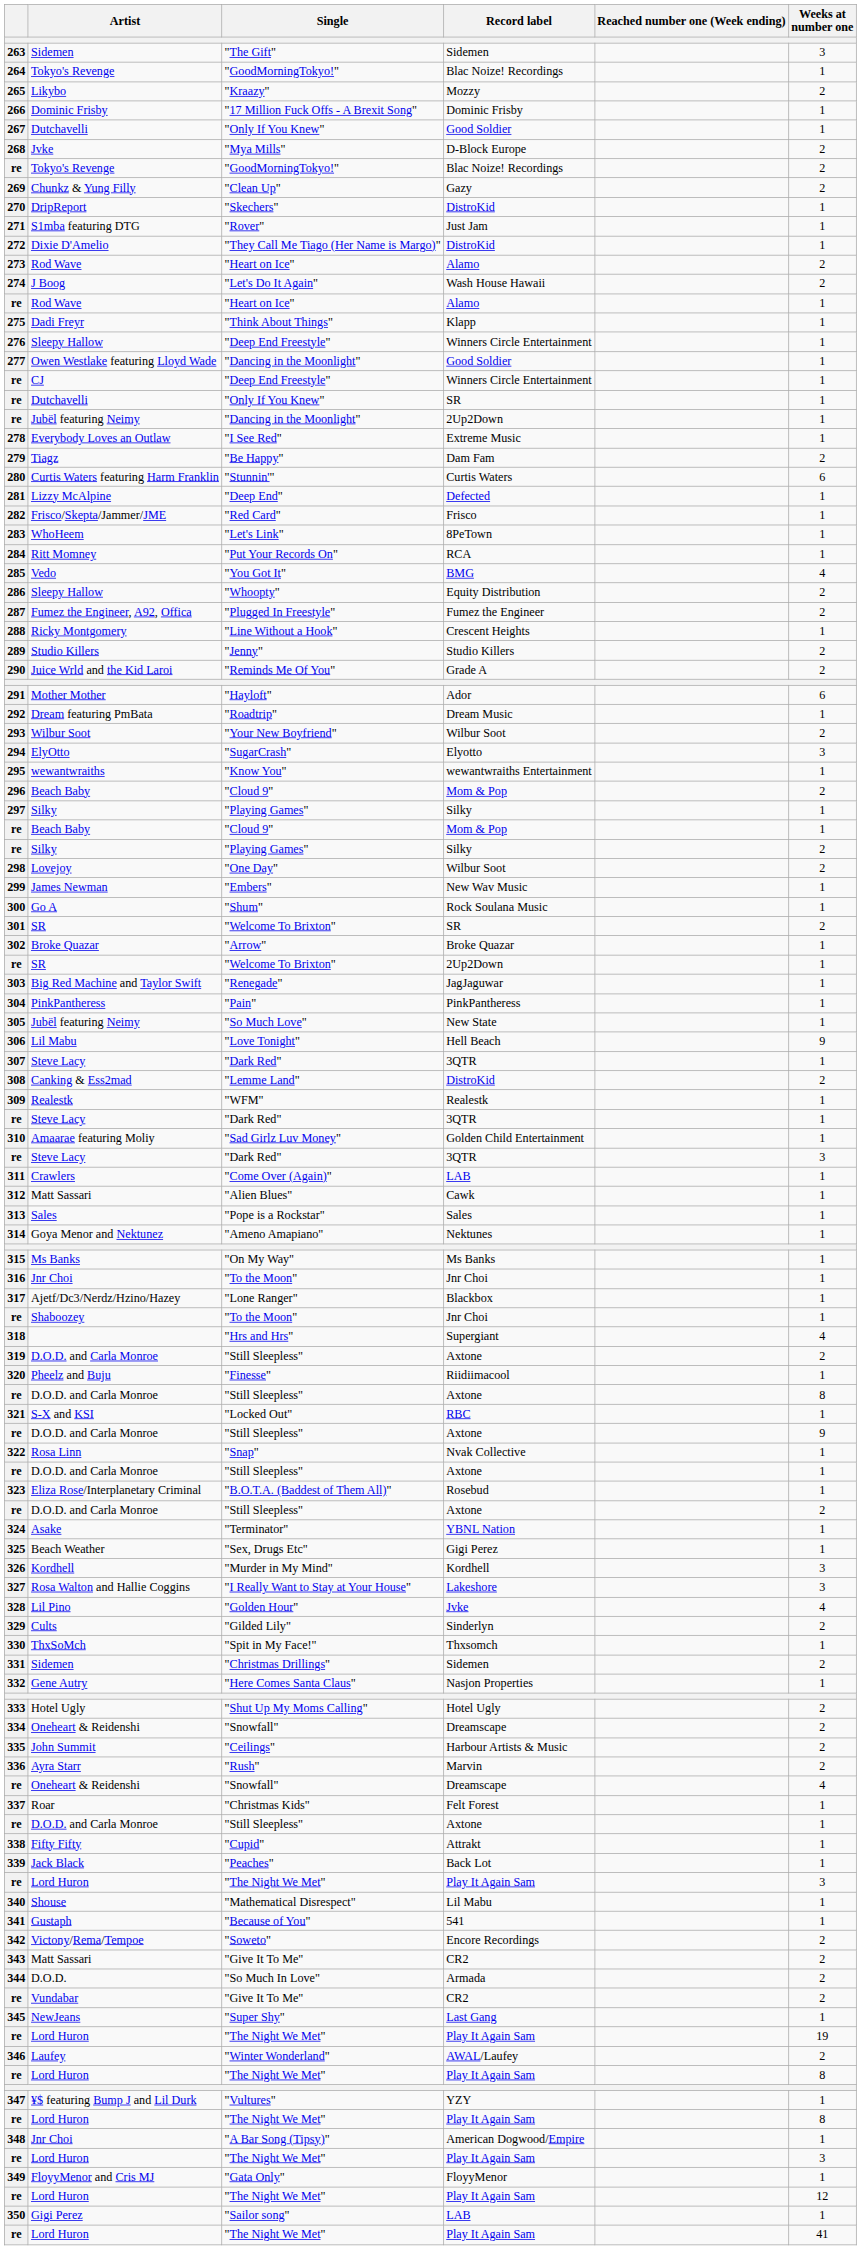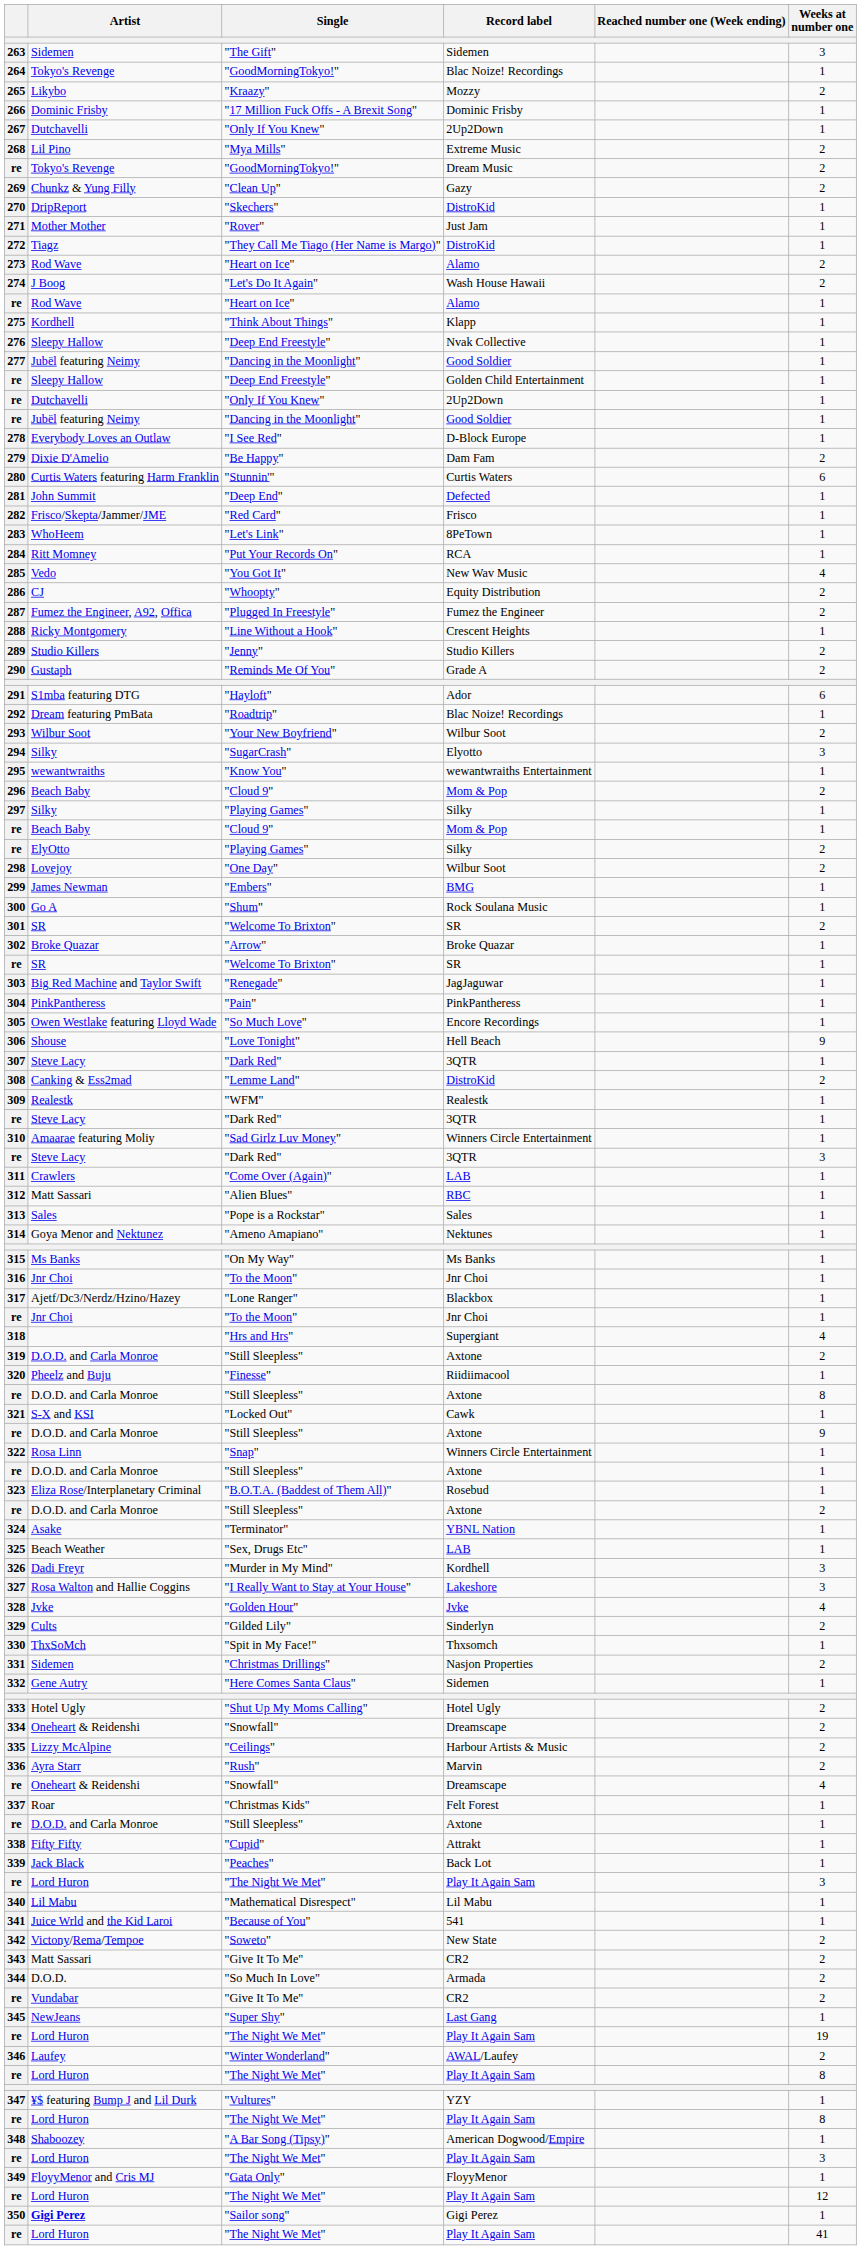(479, 129) Good Soldier -> (475, 129) 2Up2Down
(42, 149) Jvke -> (51, 149) Lil Pino
(486, 149) D-Block Europe -> (484, 149) Extreme Music
(505, 168) Blac Noize! Recordings -> (479, 168) Dream Music
(85, 226) S1mba featuring DTG -> (68, 226) Mother Mother
(70, 245) Dixie D'Amelio -> (45, 245) Tiagz
(58, 322) Dadi Freyr -> (53, 322) Kordhell
(519, 341) Winners Circle Entertainment -> (486, 341) Nvak Collective
(124, 361) Owen Westlake featuring Lloyd Wade -> (85, 361) Jubël featuring Neimy
(37, 380) CJ -> (67, 380) Sleepy Hallow
(519, 380) Winners Circle Entertainment -> (515, 380) Golden Child Entertainment
(454, 399) SR -> (475, 399) 2Up2Down
(475, 419) 2Up2Down -> (479, 419) Good Soldier
(484, 438) Extreme Music -> (486, 438) D-Block Europe
(45, 457) Tiagz -> (70, 457) Dixie D'Amelio
(71, 496) Lizzy McAlpine -> (63, 496) John Summit
(460, 573) BMG -> (487, 573) New Wav Music
(67, 592) Sleepy Hallow -> (37, 592) CJ
(102, 669) Juice Wrld and the Kid Laroi -> (51, 669) Gustaph
(68, 694) Mother Mother -> (85, 694) S1mba featuring DTG
(479, 714) Dream Music -> (505, 714) Blac Noize! Recordings
(50, 752) ElyOtto -> (44, 752) Silky
(44, 849) Silky -> (50, 849) ElyOtto
(487, 887) New Wav Music -> (460, 887) BMG
(475, 964) 2Up2Down -> (454, 964) SR
(85, 1022) Jubël featuring Neimy -> (124, 1022) Owen Westlake featuring Lloyd Wade
(471, 1022) New State -> (493, 1022) Encore Recordings
(54, 1041) Lil Mabu -> (49, 1041) Shouse
(515, 1138) Golden Child Entertainment -> (519, 1138) Winners Circle Entertainment
(460, 1196) Cawk -> (458, 1196) RBC
(58, 1317) Shaboozey -> (52, 1317) Jnr Choi
(458, 1413) RBC -> (460, 1413) Cawk
(486, 1452) Nvak Collective -> (519, 1452) Winners Circle Entertainment
(472, 1548) Gigi Perez -> (458, 1548) LAB
(53, 1568) Kordhell -> (58, 1568) Dadi Freyr
(51, 1606) Lil Pino -> (42, 1606) Jvke
(467, 1664) Sidemen -> (490, 1664) Nasjon Properties
(490, 1683) Nasjon Properties -> (467, 1683) Sidemen
(63, 1747) John Summit -> (71, 1747) Lizzy McAlpine
(49, 1901) Shouse -> (54, 1901) Lil Mabu
(51, 1920) Gustaph -> (102, 1920) Juice Wrld and the Kid Laroi
(493, 1940) Encore Recordings -> (471, 1940) New State
(52, 2138) Jnr Choi -> (58, 2138) Shaboozey
(57, 2215) normal -> (58, 2215) bold
(458, 2215) LAB -> (472, 2215) Gigi Perez
